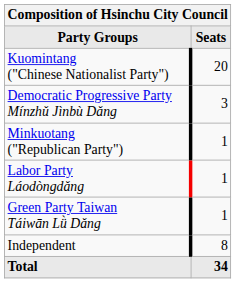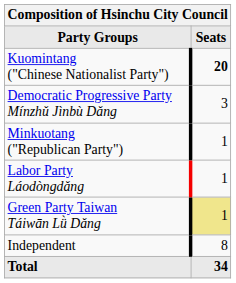(221, 66) normal -> (221, 66) bold
(224, 216) no background -> (224, 216) khaki background
